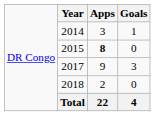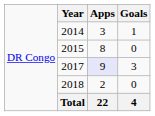(102, 48) bold -> (102, 48) normal
(102, 66) no background -> (102, 66) lavender background
